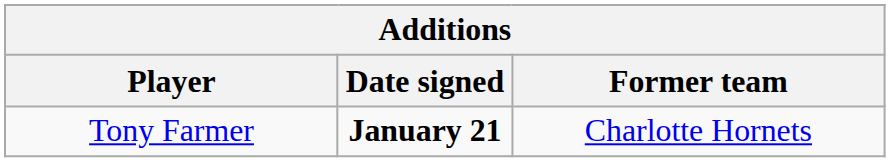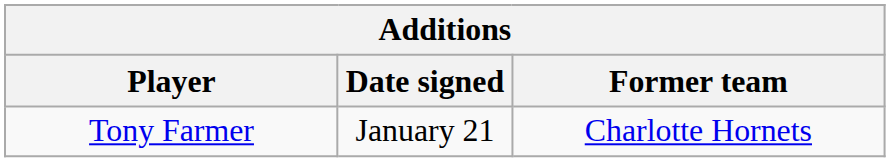(425, 130) bold -> (425, 130) normal
